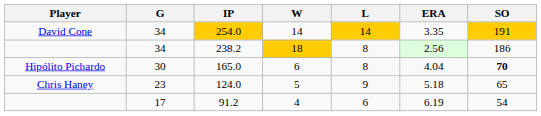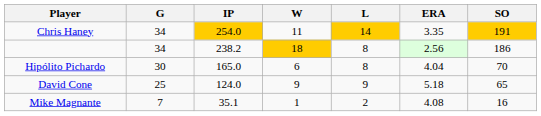(65, 31) David Cone -> (65, 31) Chris Haney
(297, 31) 14 -> (297, 31) 11
(502, 66) bold -> (502, 66) normal
(65, 84) Chris Haney -> (65, 84) David Cone
(160, 84) 23 -> (160, 84) 25
(297, 84) 5 -> (297, 84) 9
- row: (229, 102)
+ row: (229, 102)
